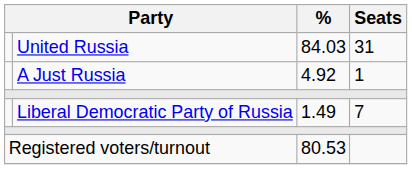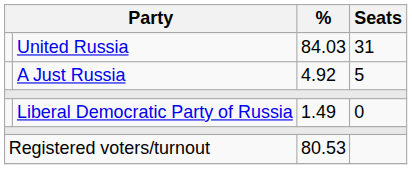(359, 75) 1 -> (359, 75) 5
(359, 112) 7 -> (359, 112) 0
